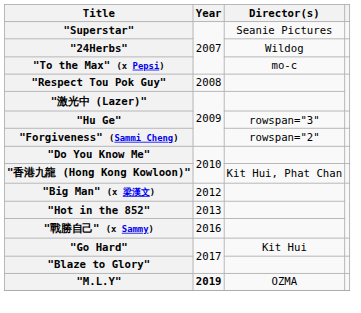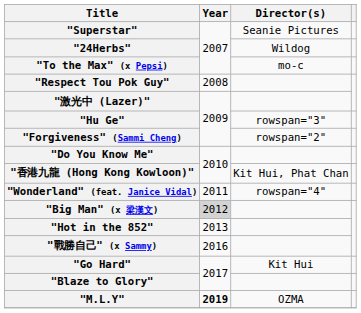+ row: (102, 192)
(209, 192) no background -> (215, 210) lightgrey background
